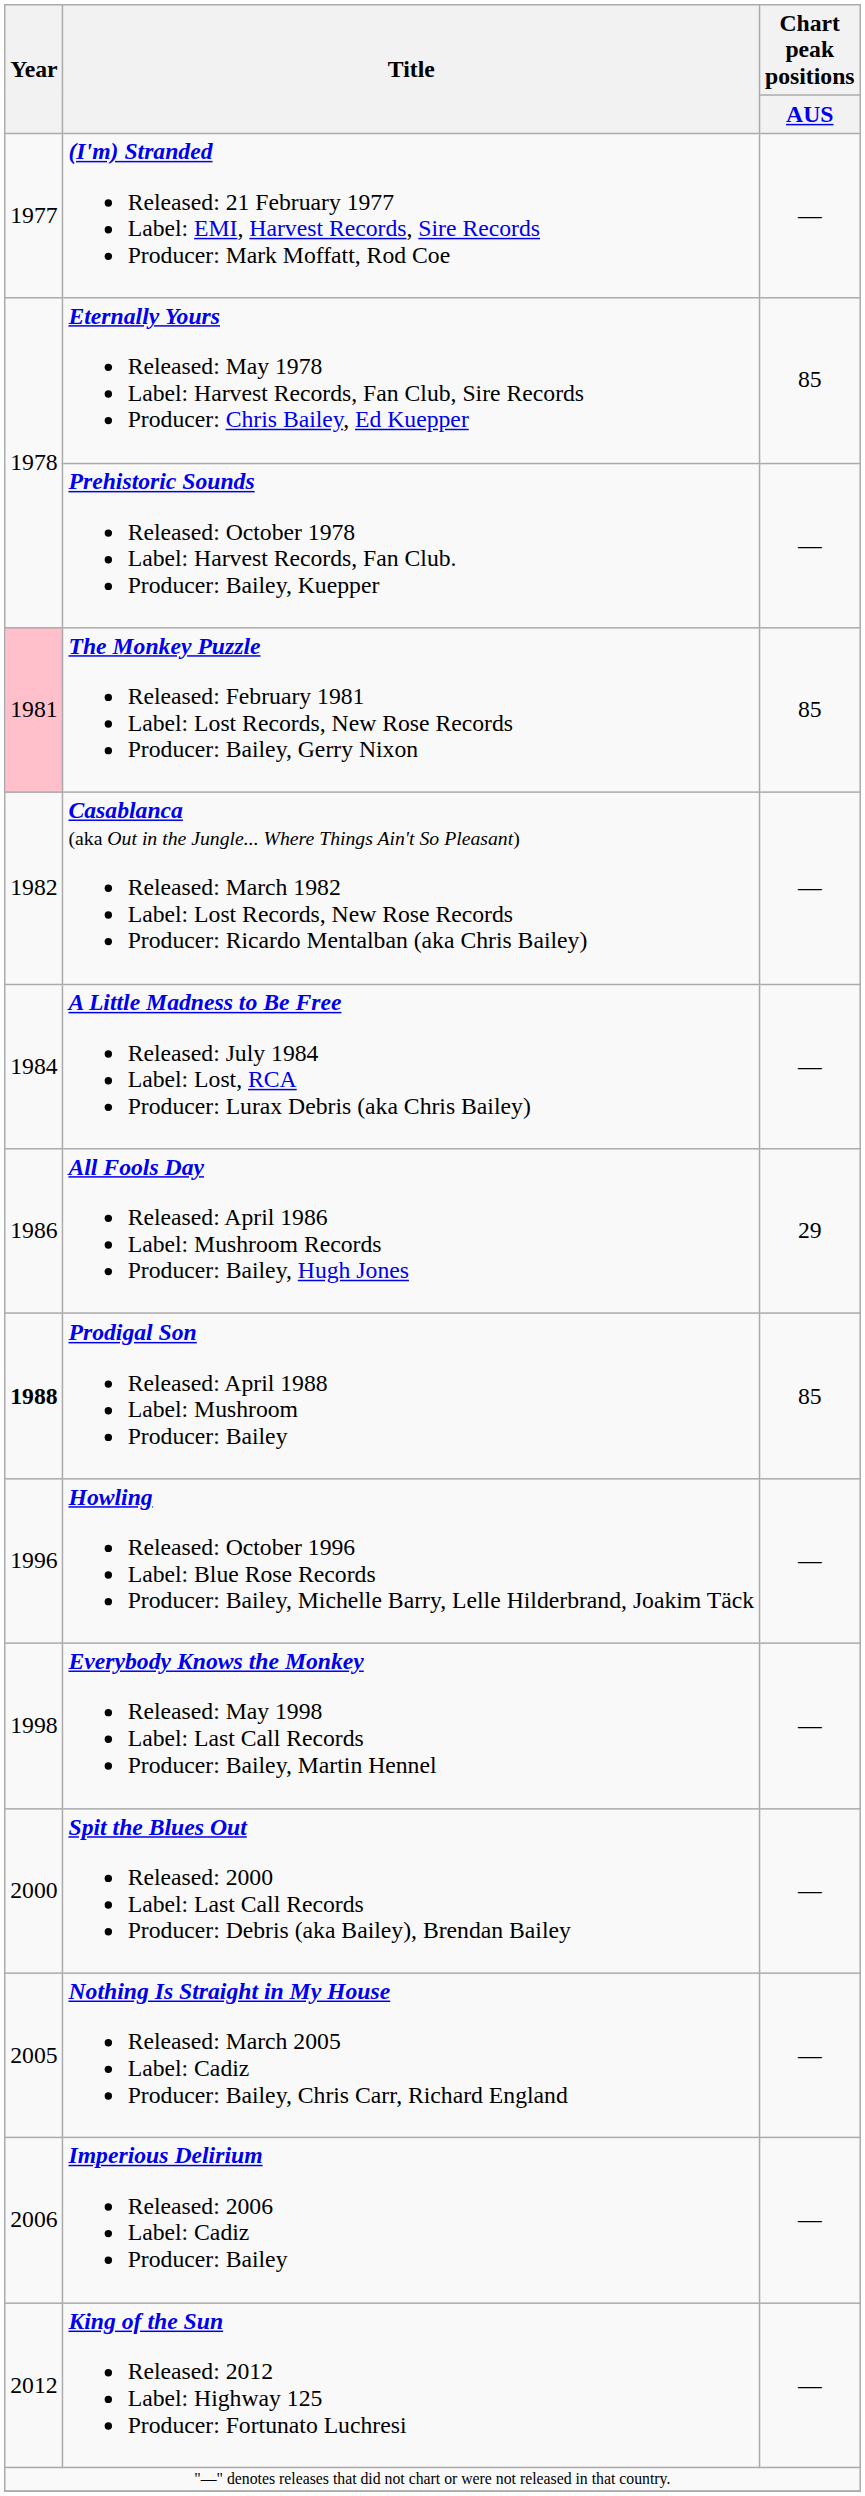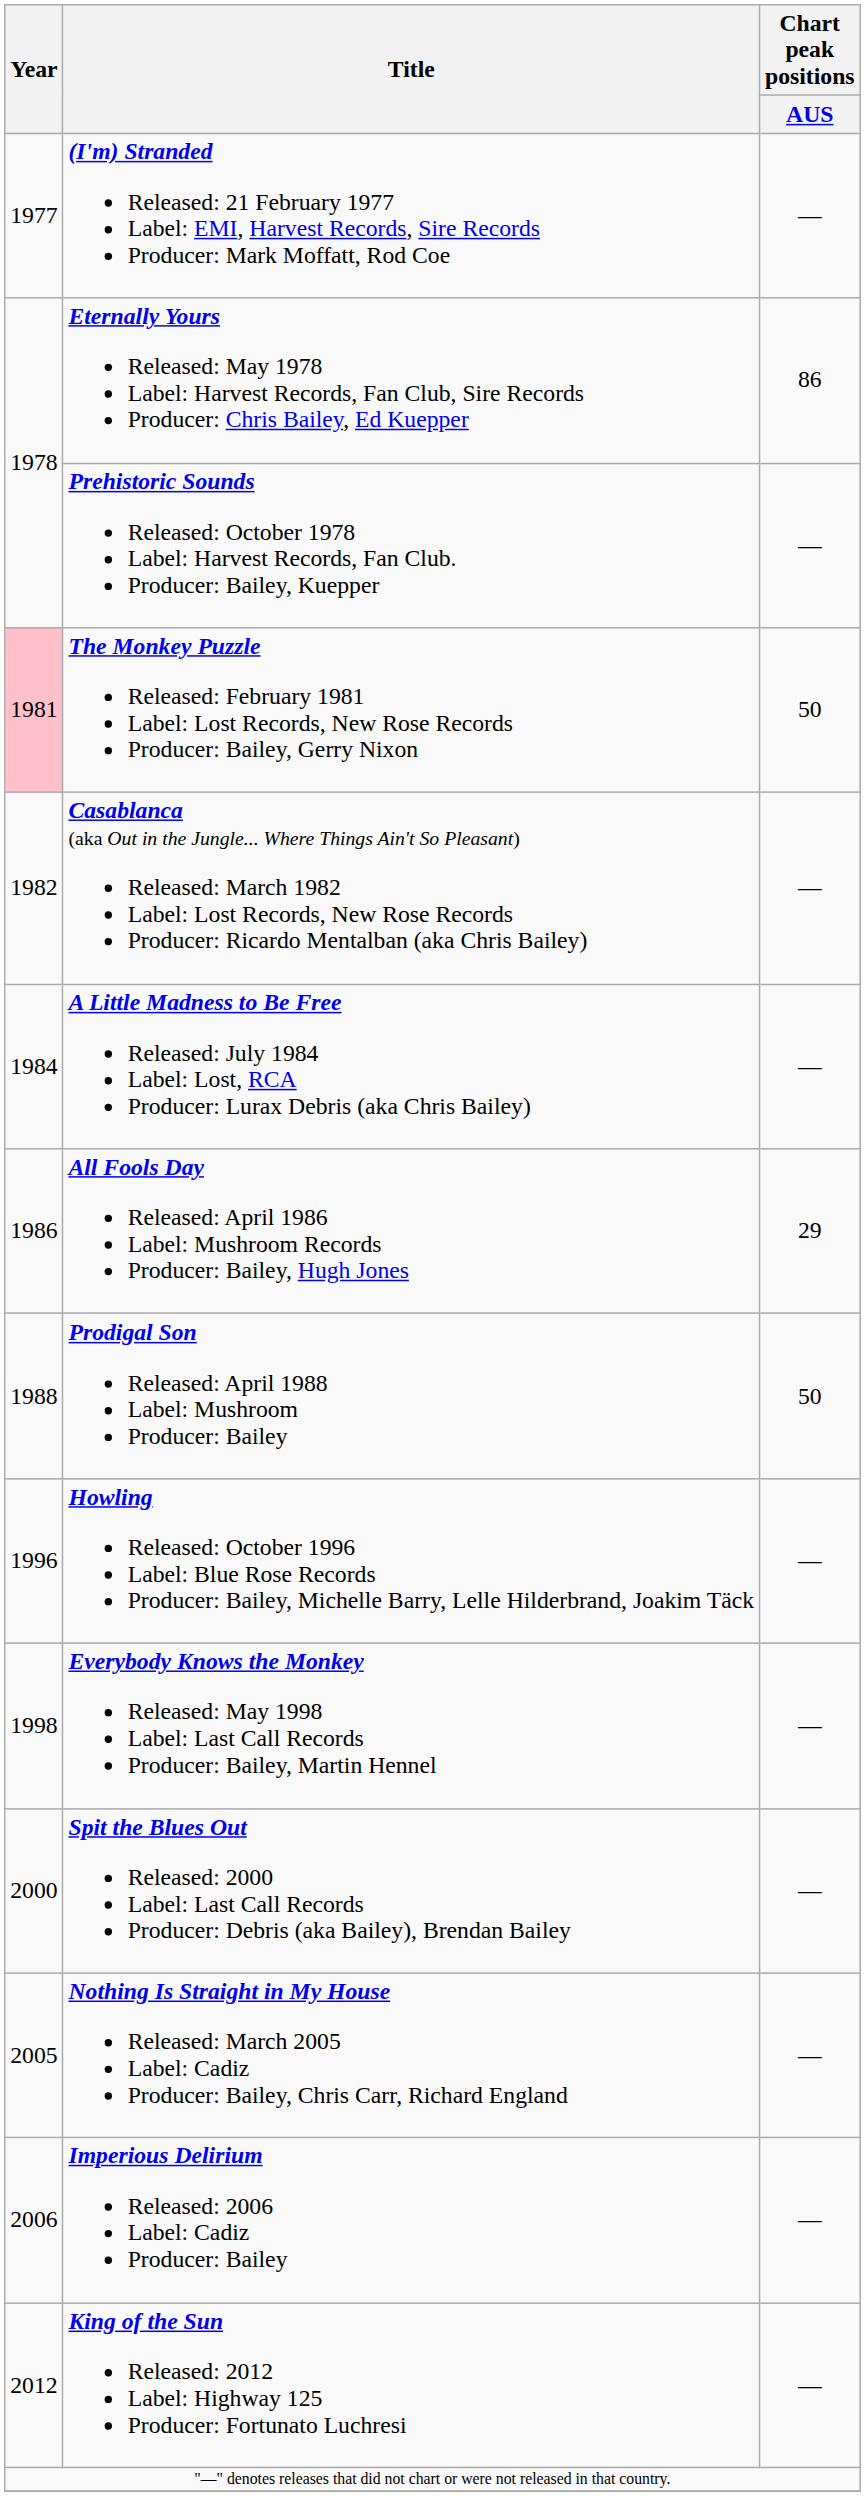(810, 380) 85 -> (810, 380) 86
(810, 709) 85 -> (810, 709) 50
(34, 1395) bold -> (34, 1395) normal
(810, 1395) 85 -> (810, 1395) 50
